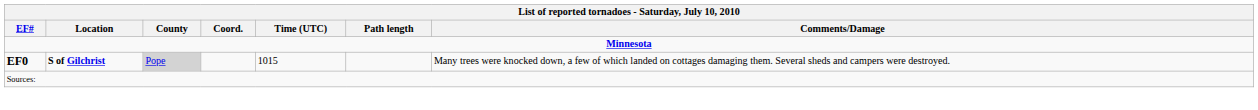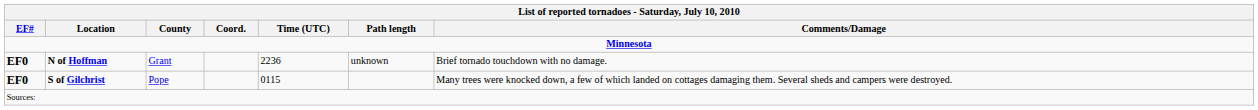+ row: (77, 61)
(155, 61) lightgrey background -> (159, 80) no background
(268, 61) 1015 -> (270, 80) 0115
